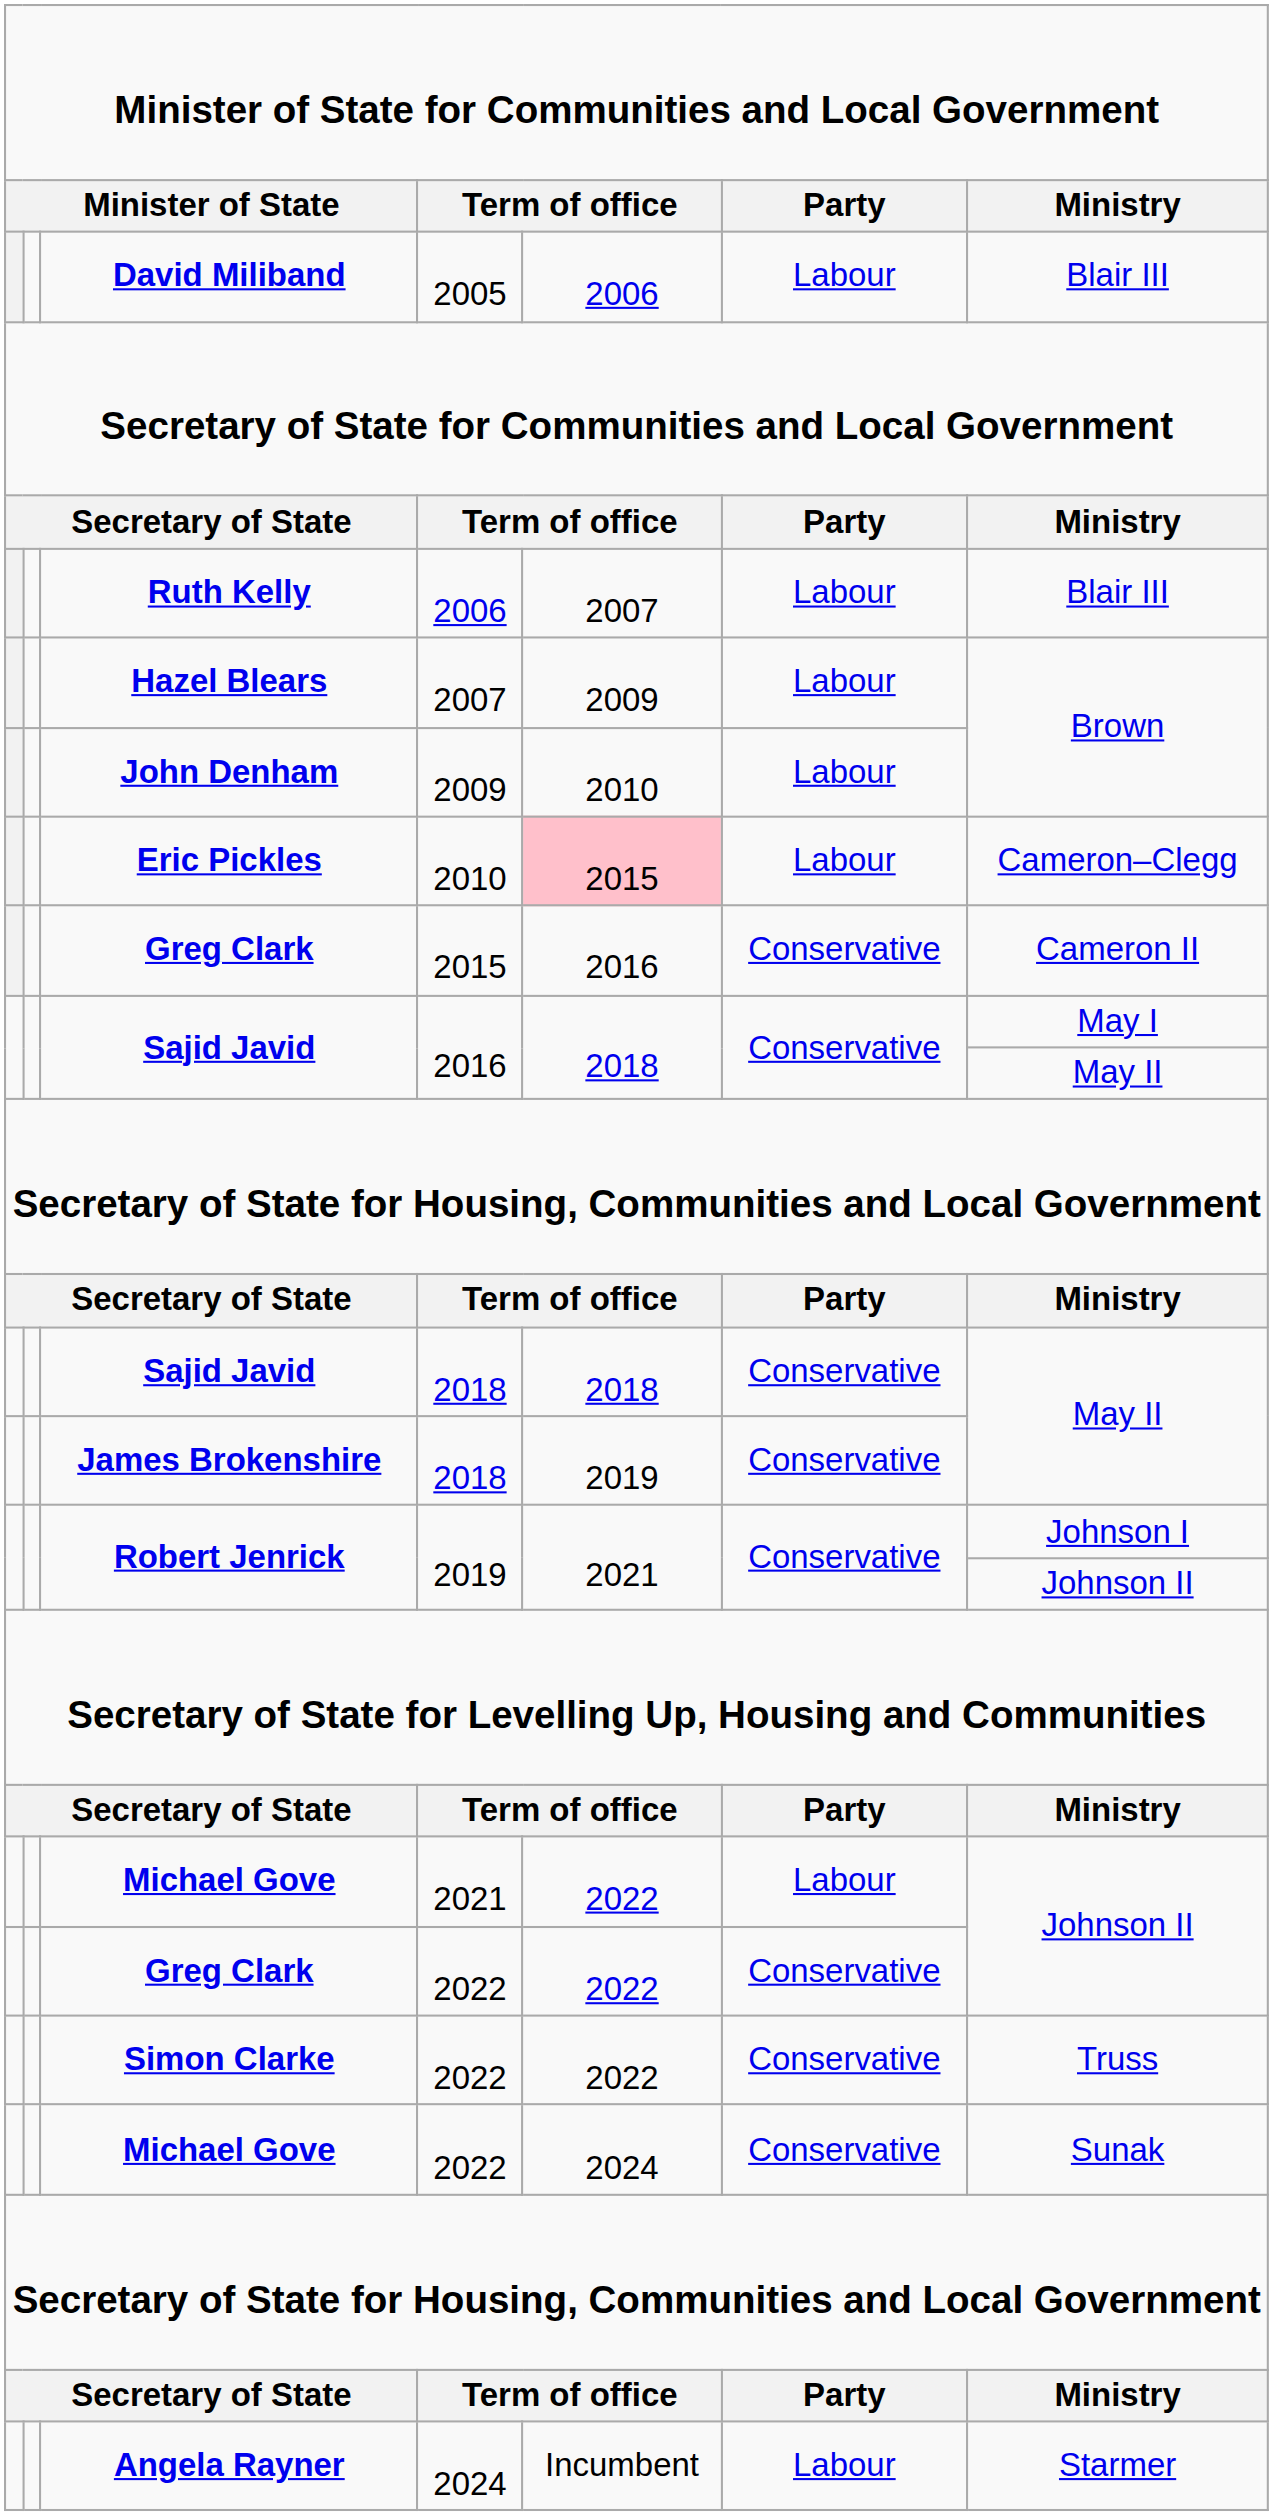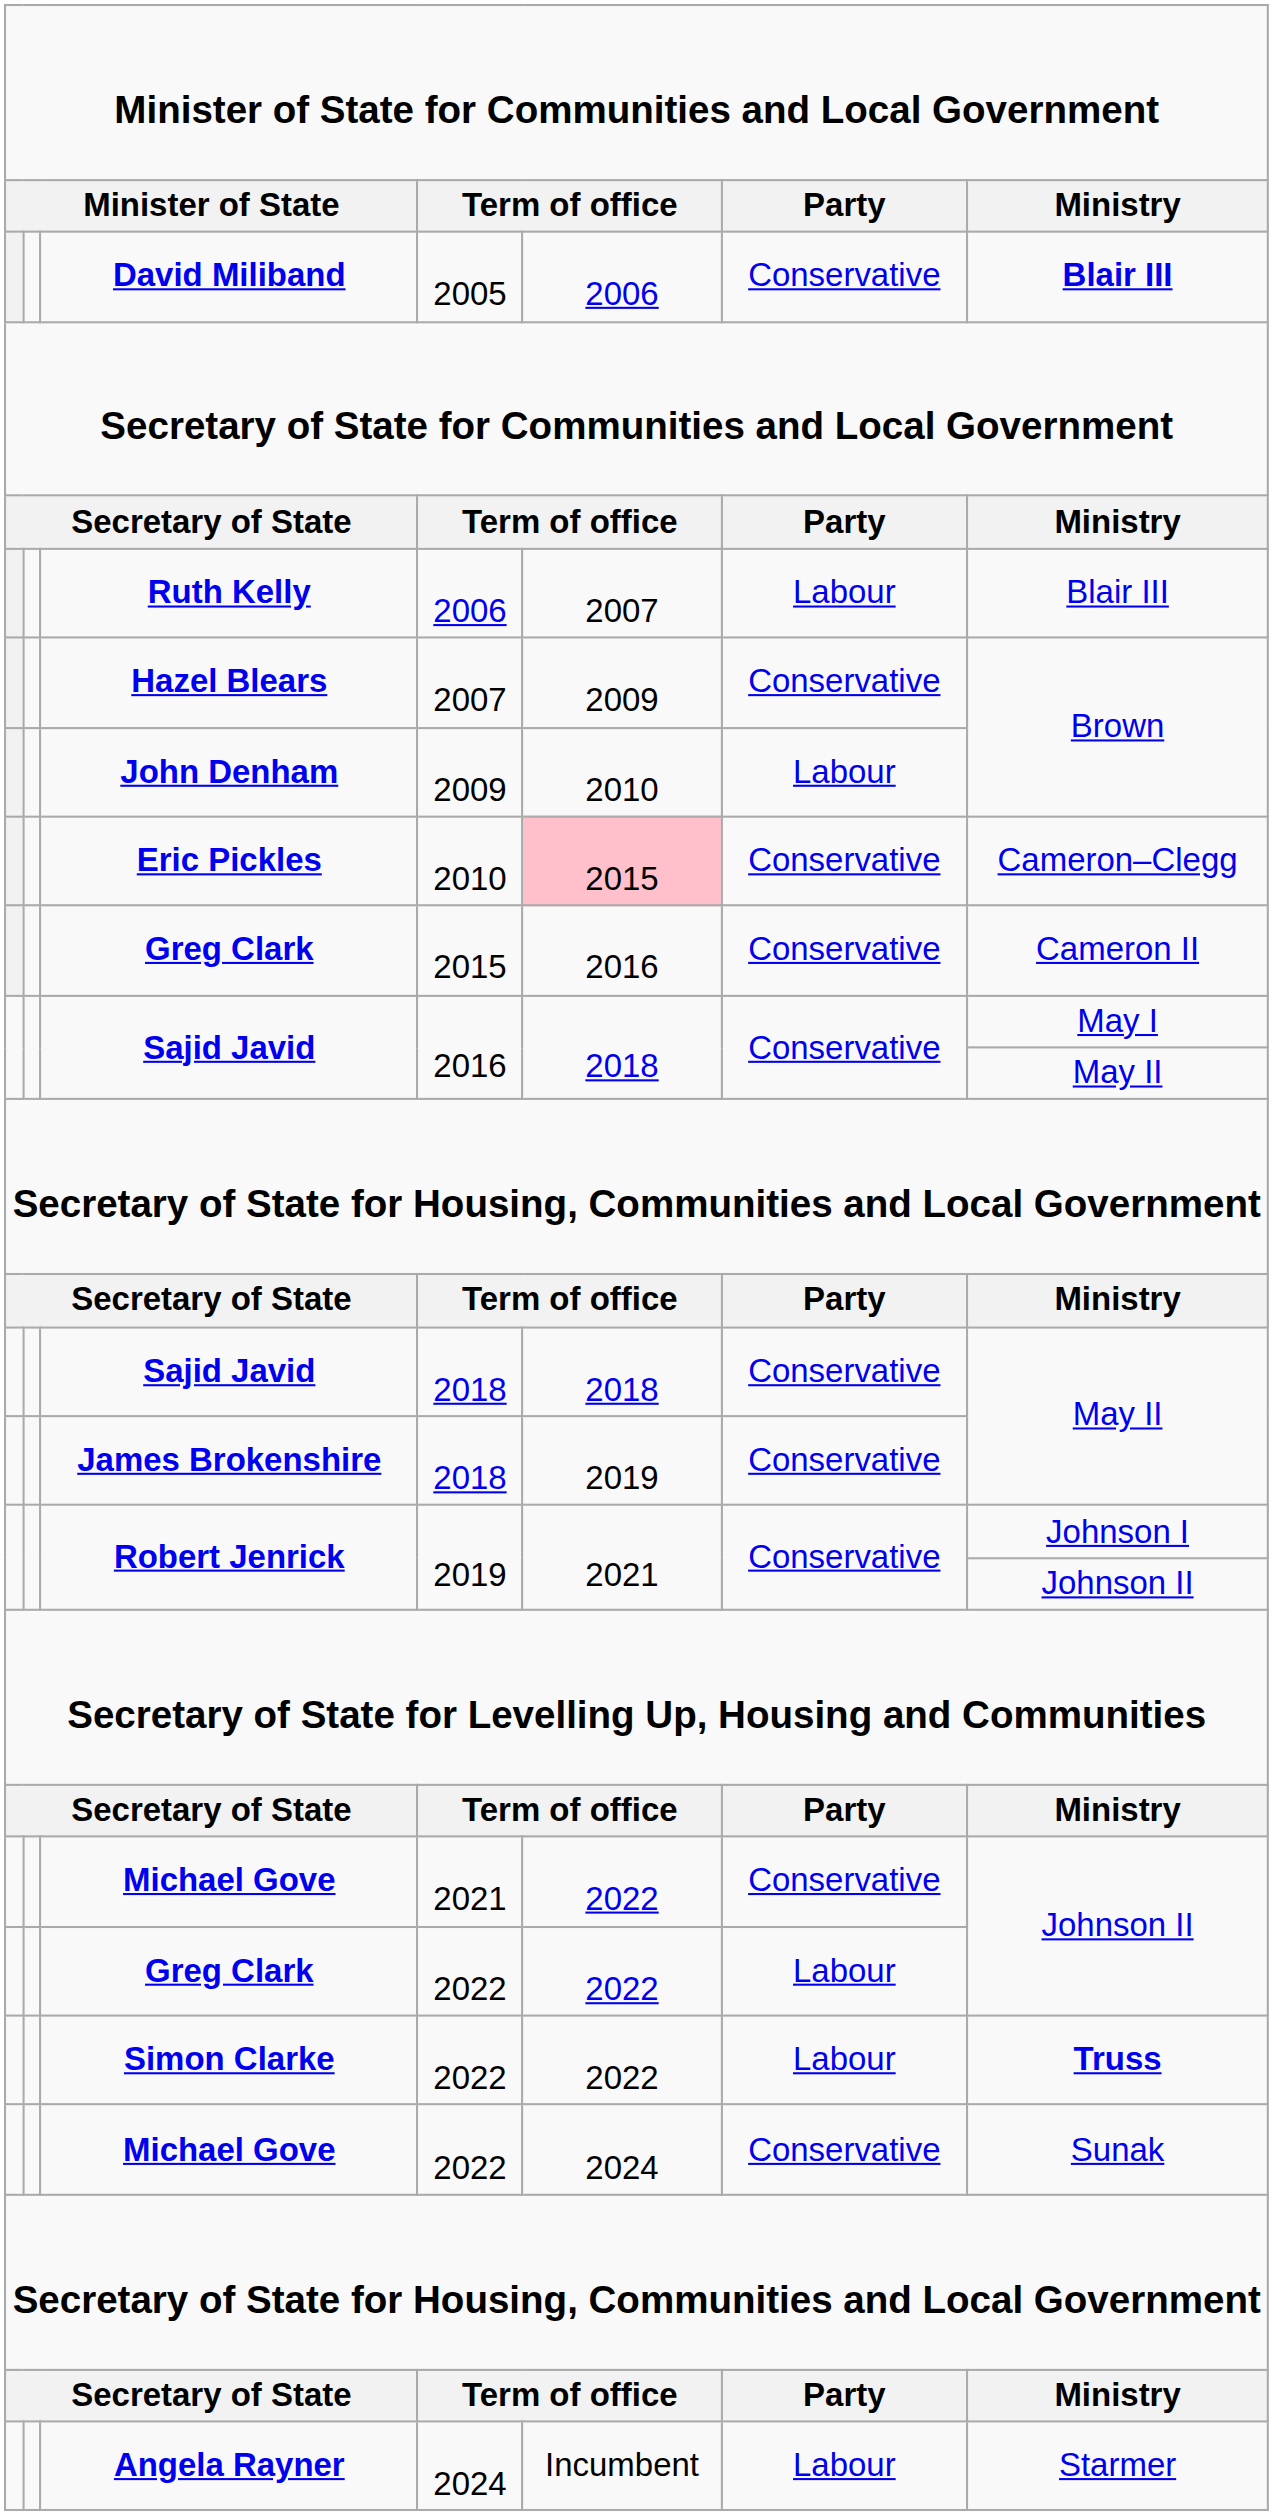(844, 276) Labour -> (844, 276) Conservative
(1118, 276) normal -> (1118, 276) bold
(844, 681) Labour -> (844, 681) Conservative
(844, 860) Labour -> (844, 860) Conservative
(844, 1881) Labour -> (844, 1881) Conservative
(844, 1970) Conservative -> (844, 1970) Labour
(844, 2059) Conservative -> (844, 2059) Labour
(1118, 2059) normal -> (1118, 2059) bold
